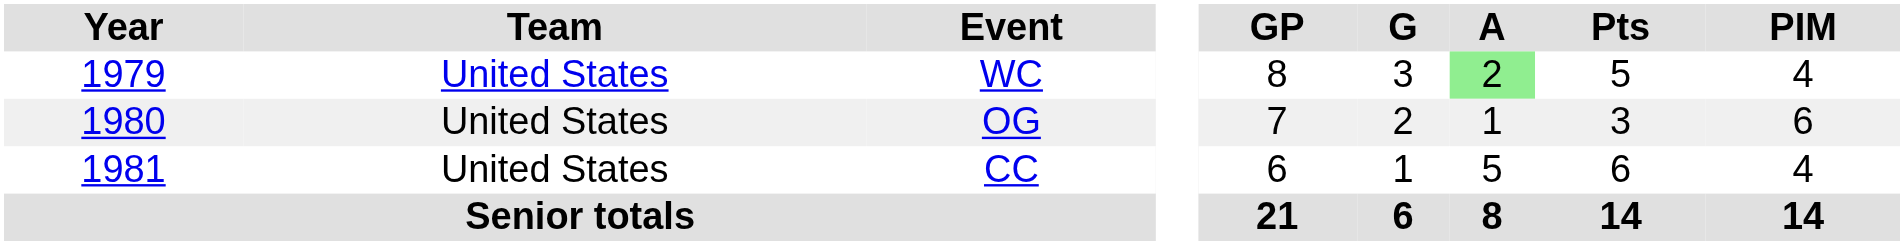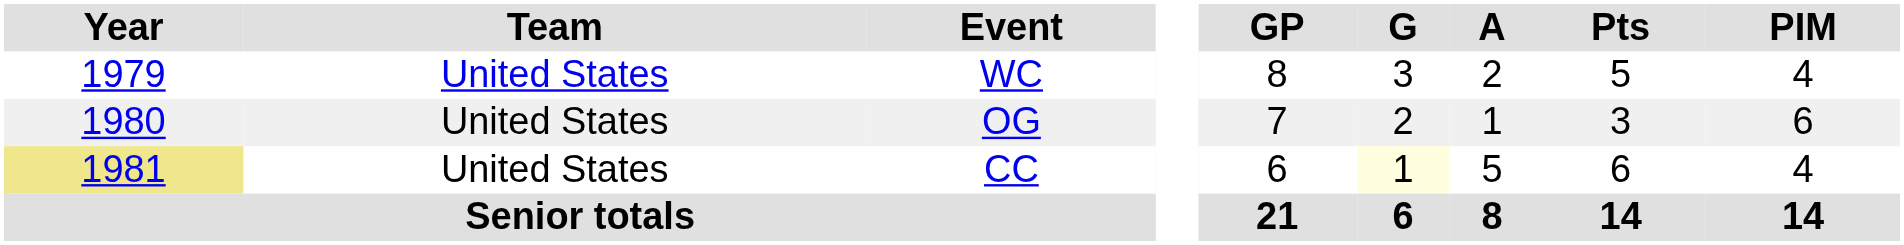(1492, 74) lightgreen background -> (1492, 74) no background
(123, 169) no background -> (123, 169) khaki background
(1403, 169) no background -> (1403, 169) lightyellow background
